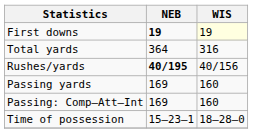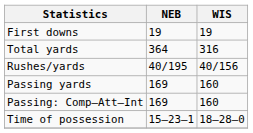(155, 32) bold -> (155, 32) normal
(206, 32) lightyellow background -> (206, 32) no background
(168, 67) bold -> (168, 67) normal
